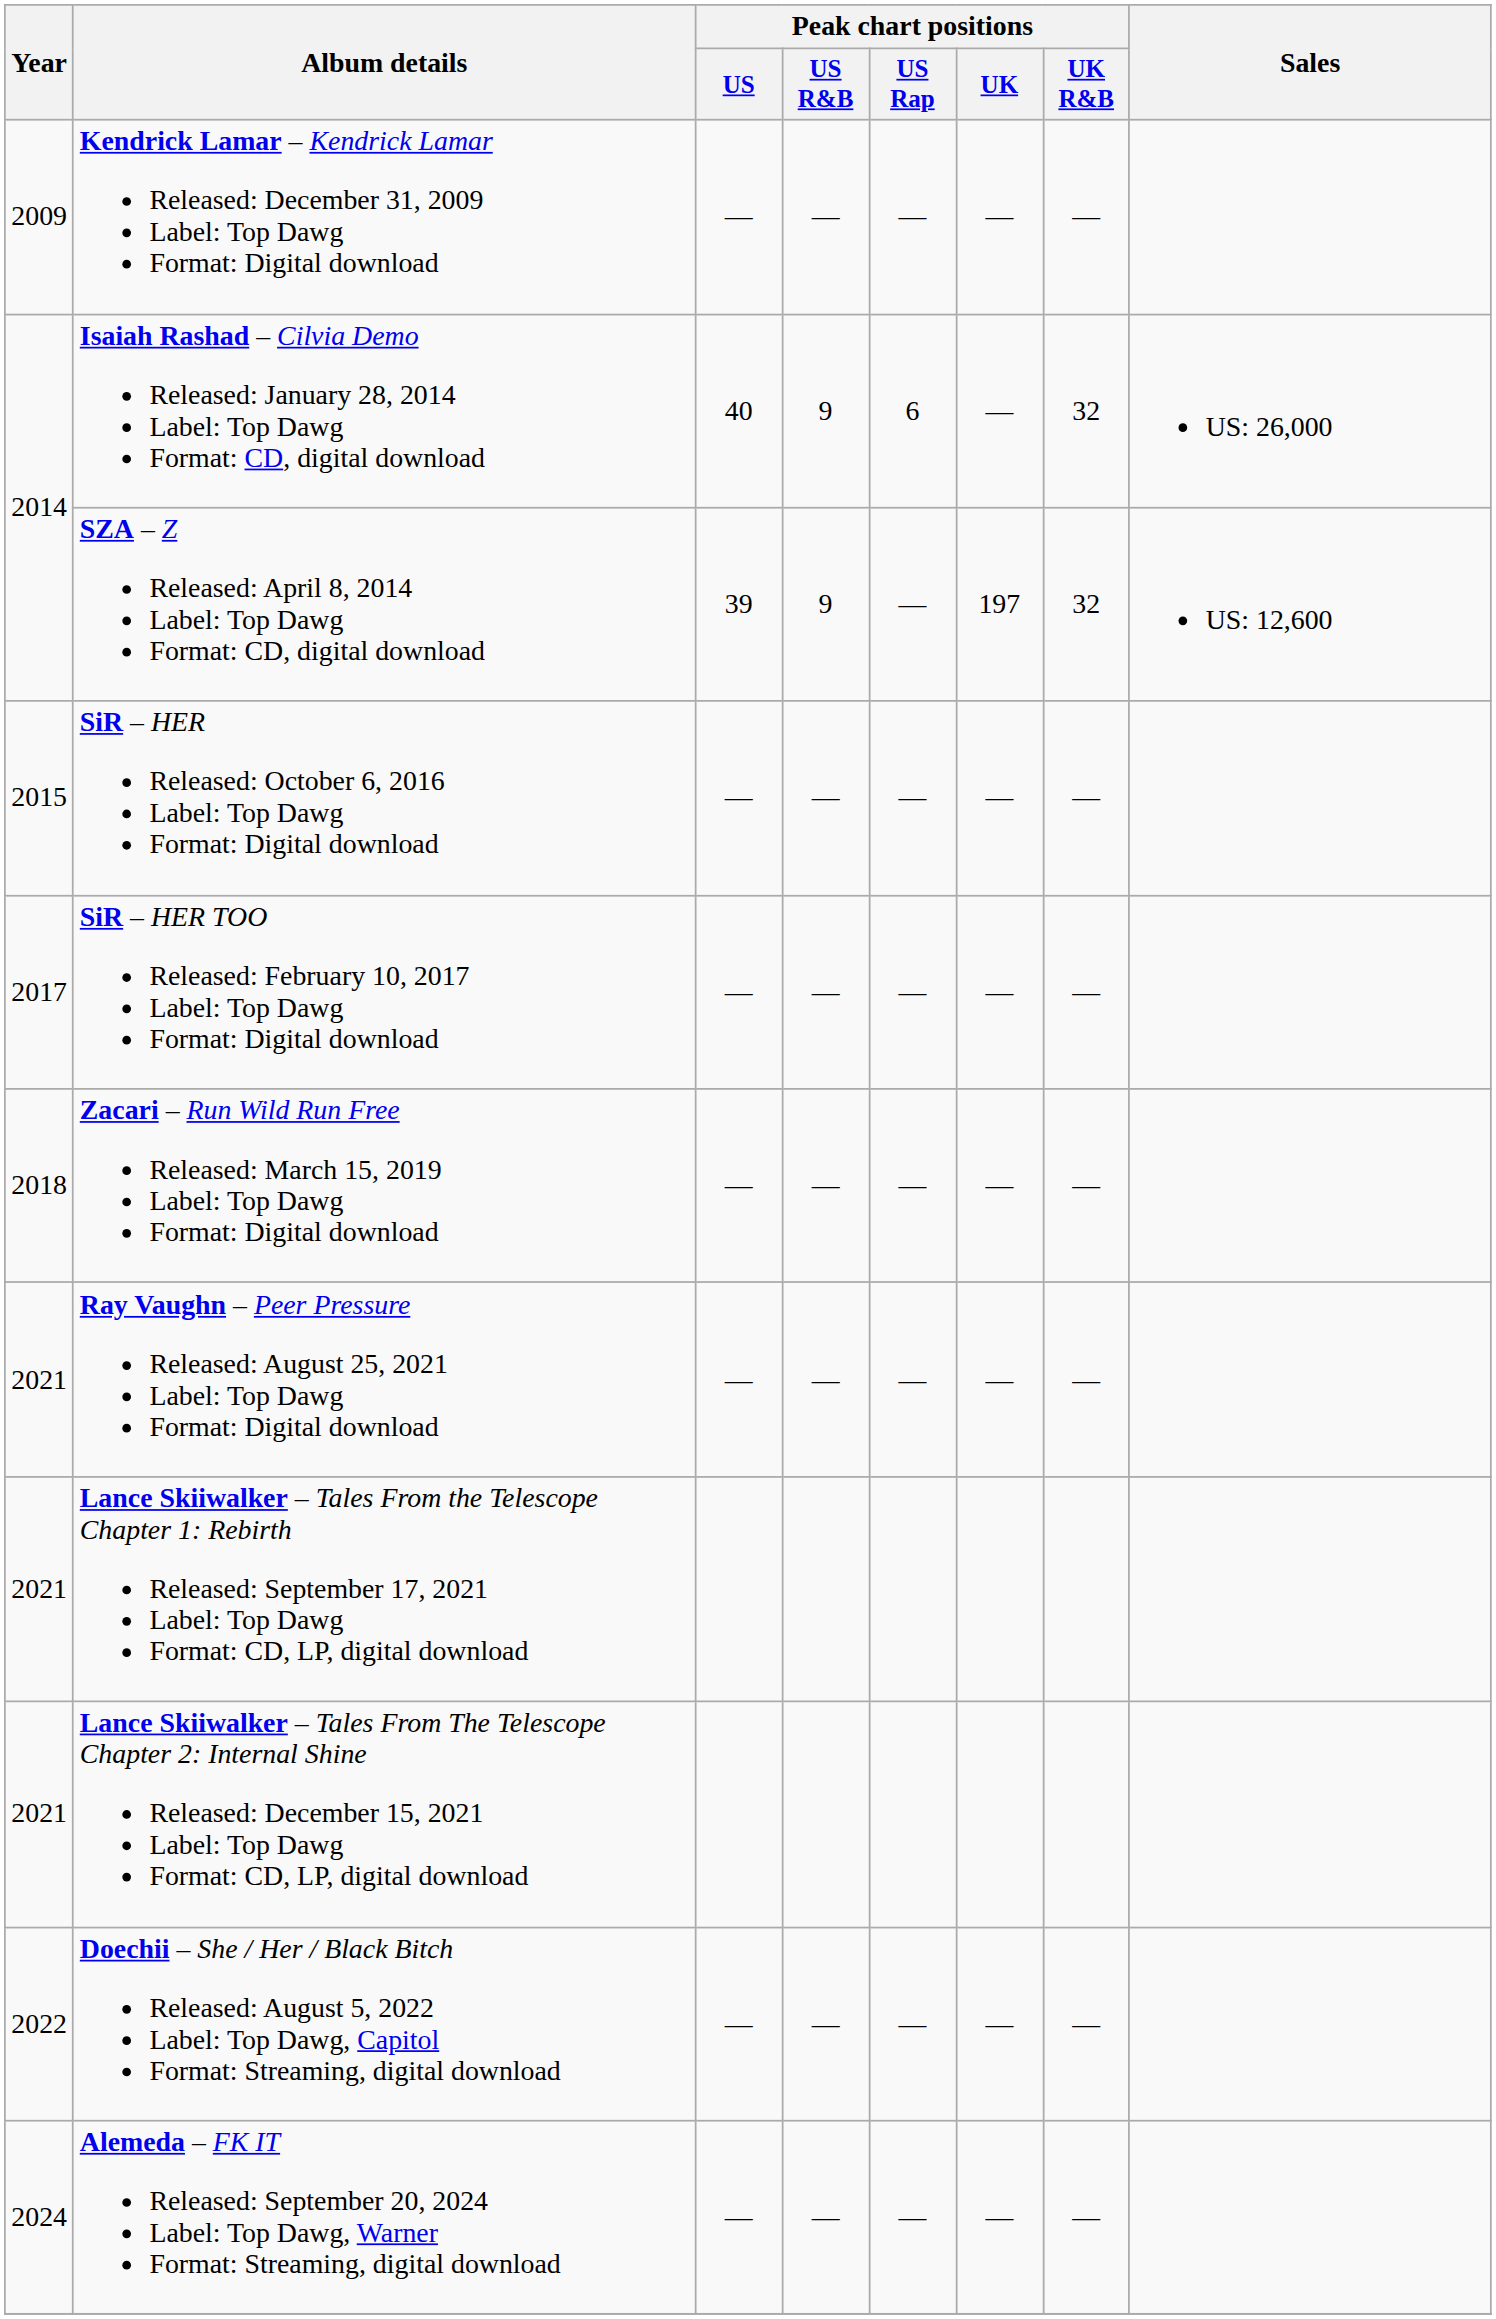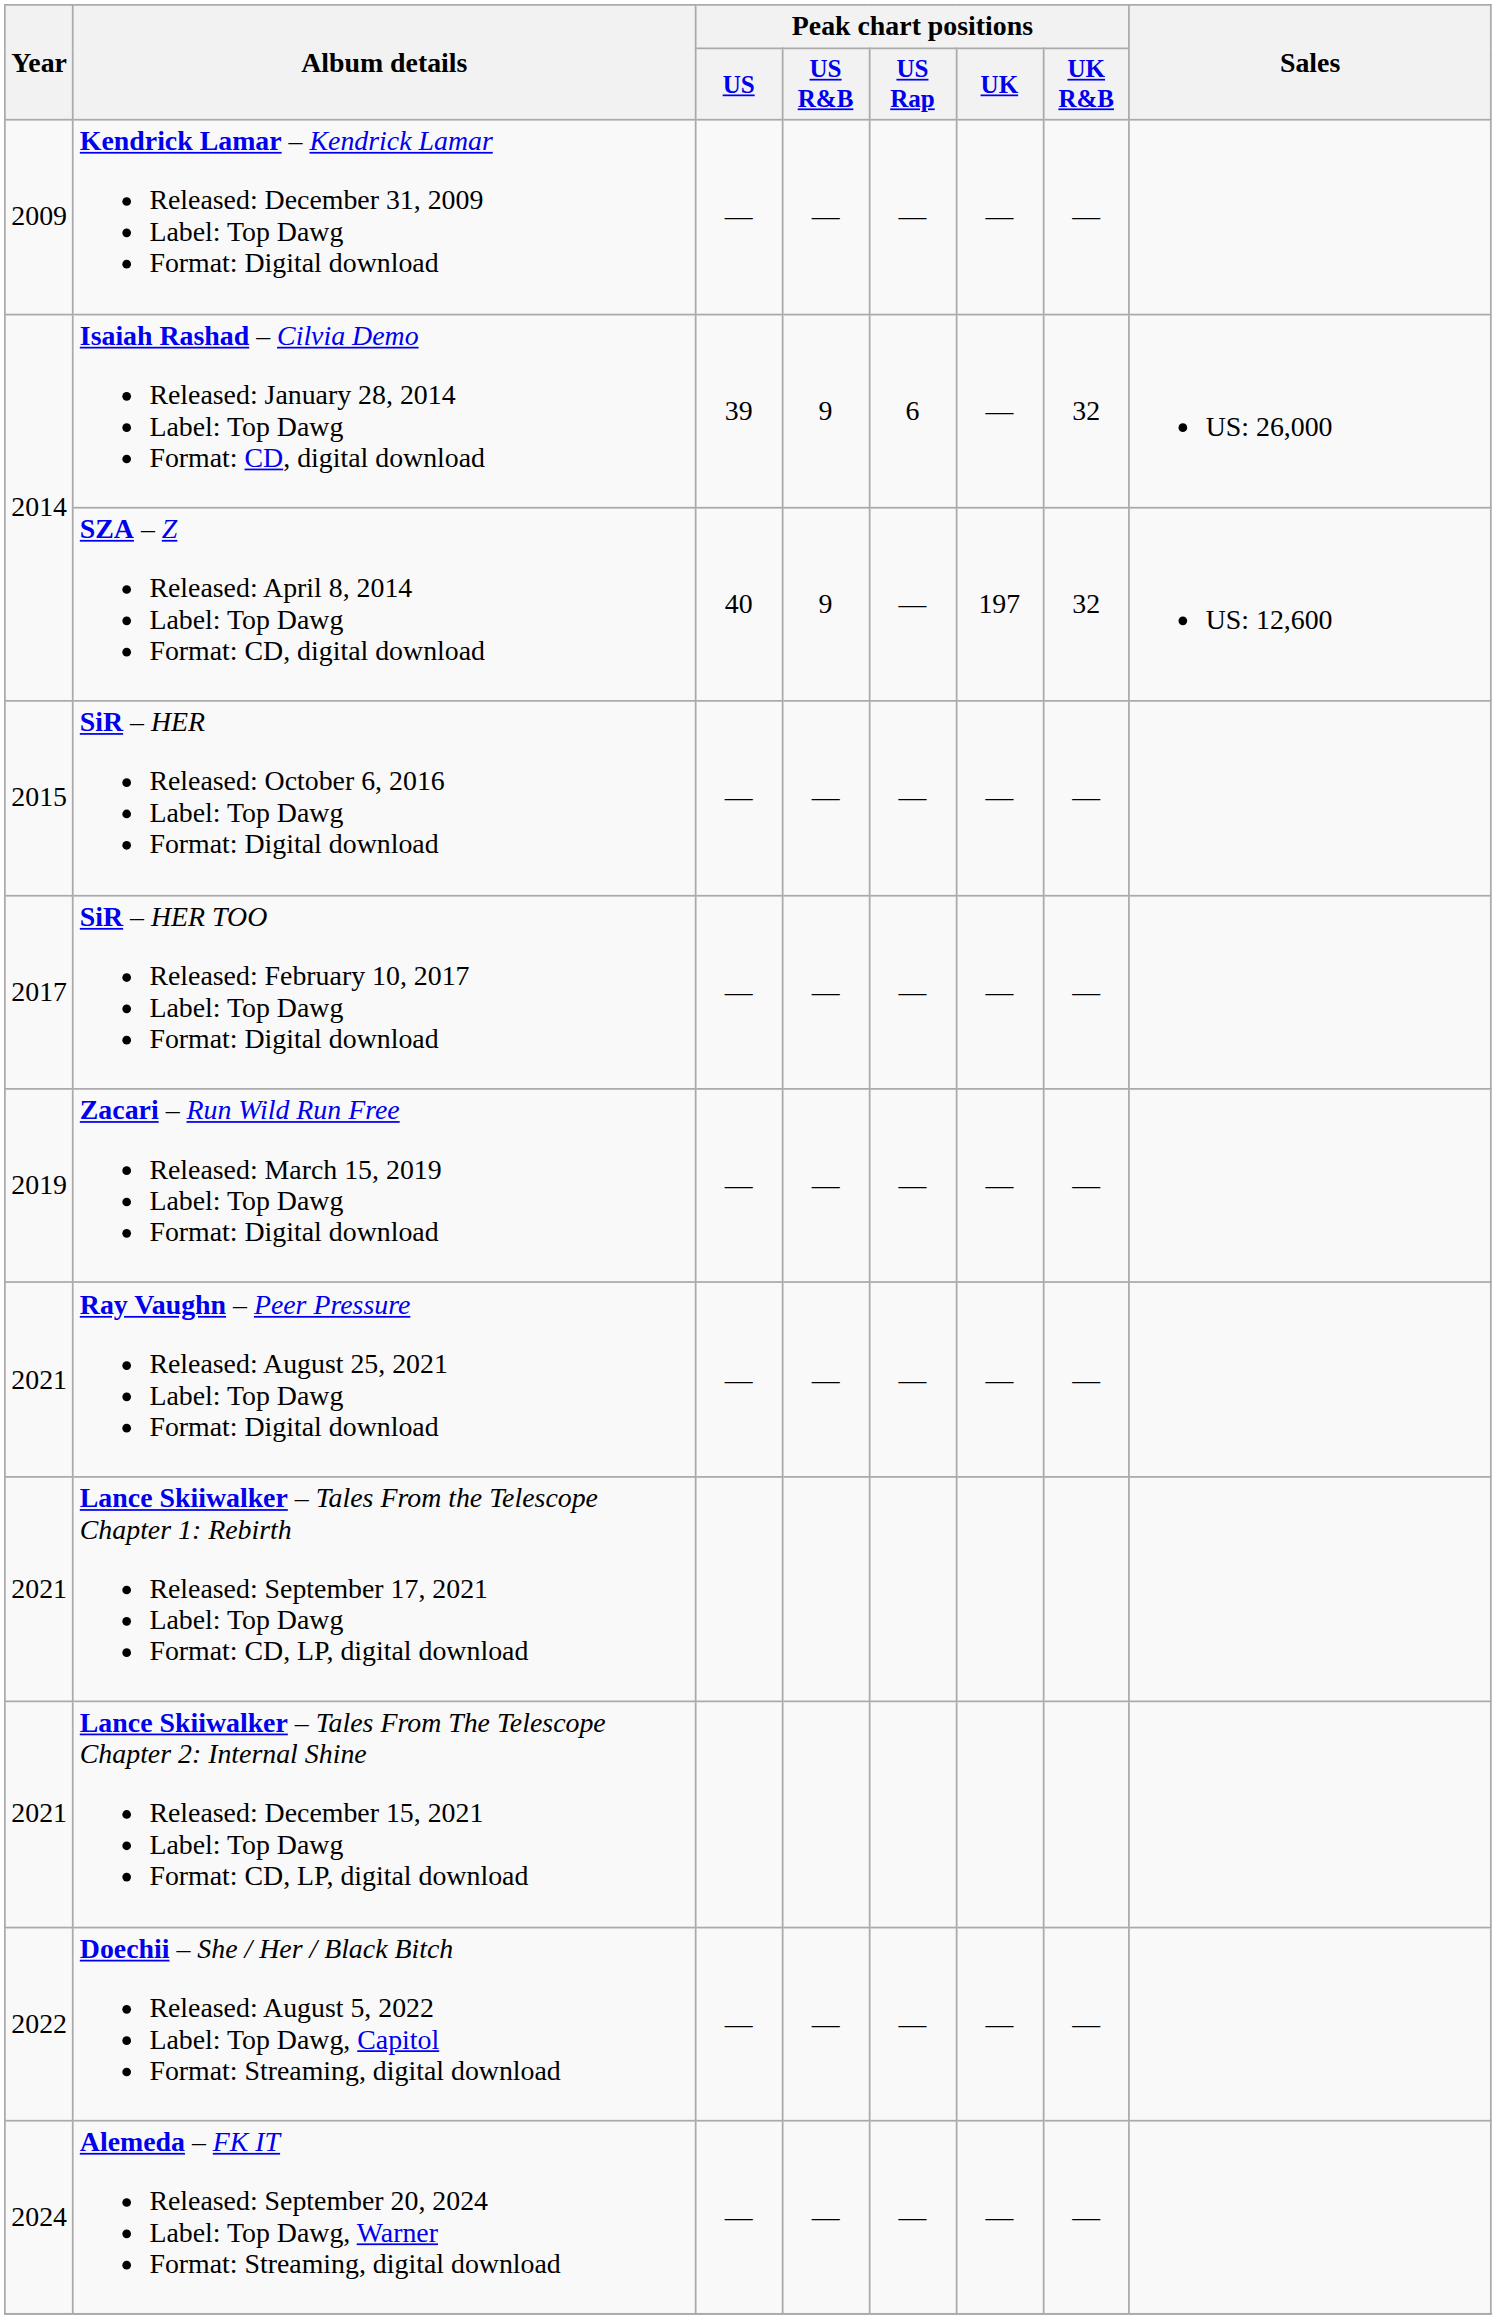(739, 410) 40 -> (739, 410) 39
(739, 604) 39 -> (739, 604) 40
(39, 1185) 2018 -> (39, 1185) 2019
